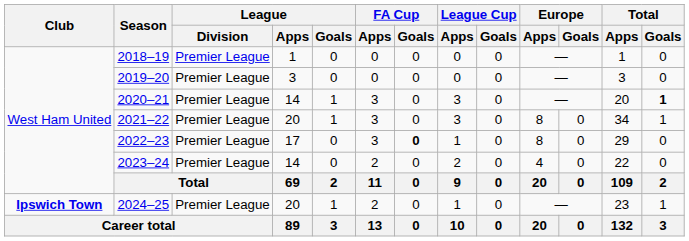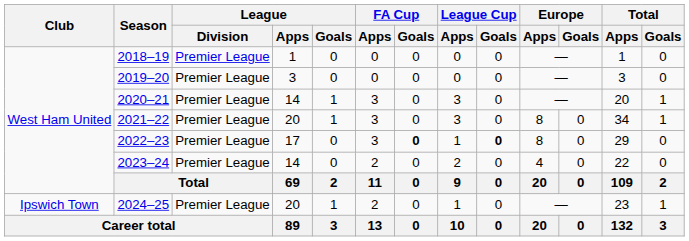(663, 99) bold -> (663, 99) normal
(498, 141) normal -> (498, 141) bold
(59, 204) bold -> (59, 204) normal
